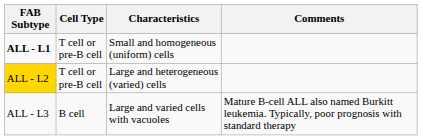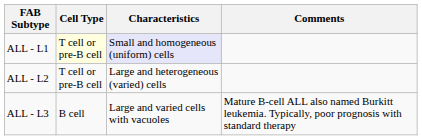(29, 48) bold -> (28, 48) normal
(80, 48) no background -> (80, 48) lightyellow background
(163, 48) no background -> (163, 48) lavender background
(28, 78) gold background -> (28, 78) no background
